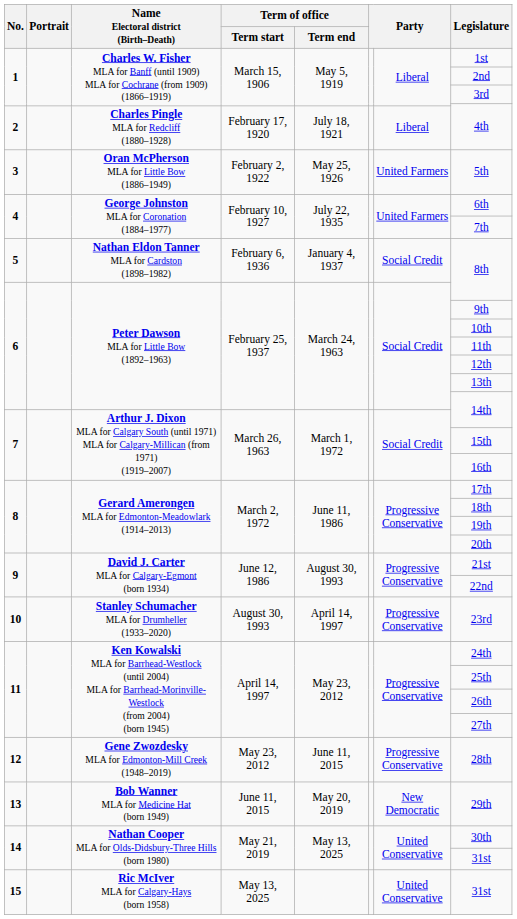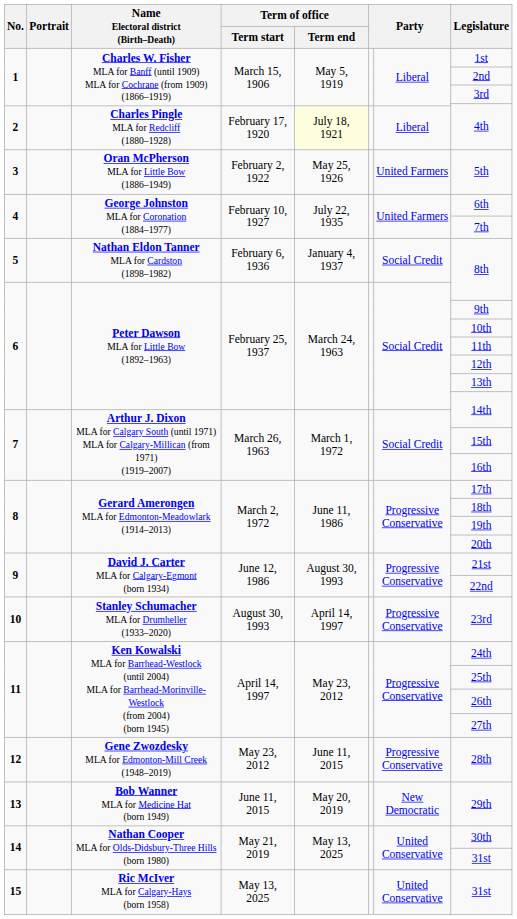(331, 127) no background -> (331, 127) lightyellow background
